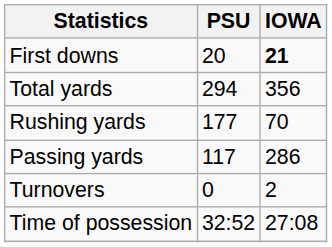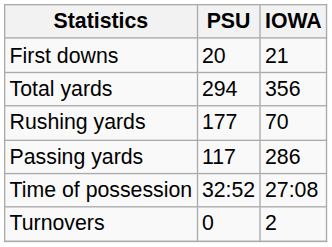(277, 55) bold -> (277, 55) normal
rows swapped: (57, 190) <-> (101, 223)
